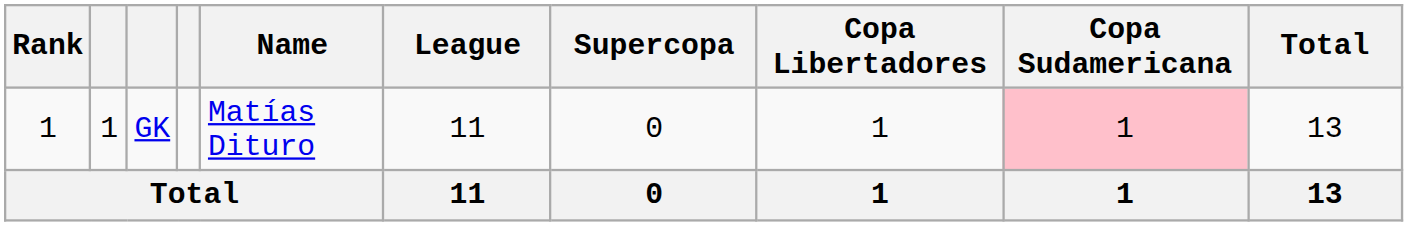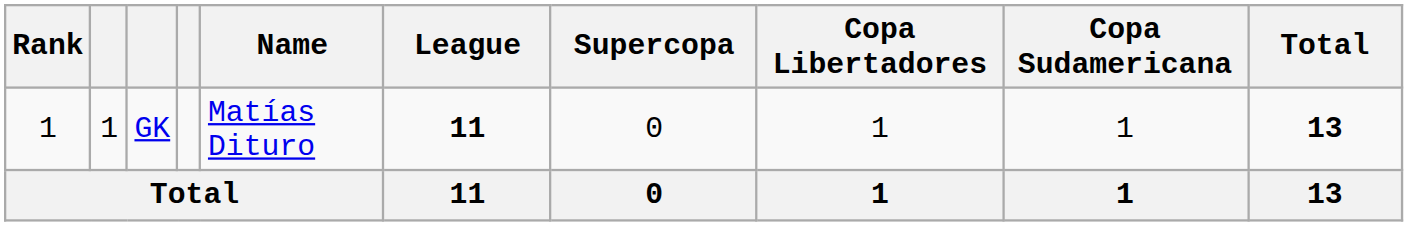(467, 129) normal -> (467, 129) bold
(1125, 129) pink background -> (1125, 129) no background
(1325, 129) normal -> (1325, 129) bold
